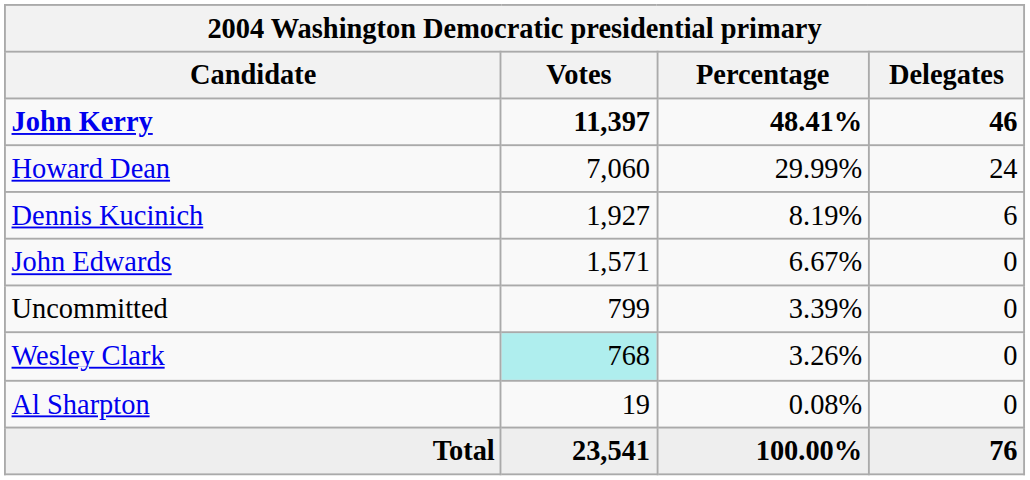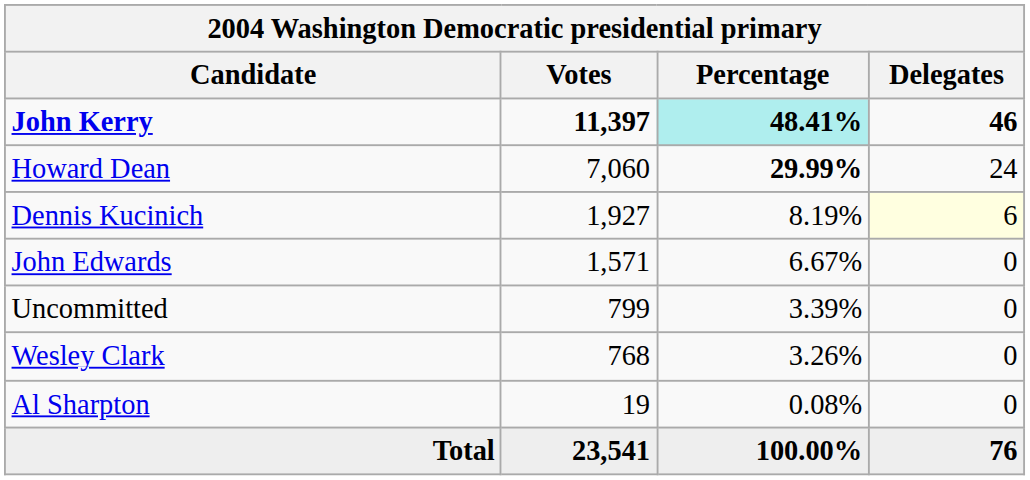(816, 121) no background -> (816, 121) paleturquoise background
(818, 168) normal -> (816, 168) bold
(1010, 215) no background -> (1010, 215) lightyellow background
(629, 356) paleturquoise background -> (629, 356) no background
